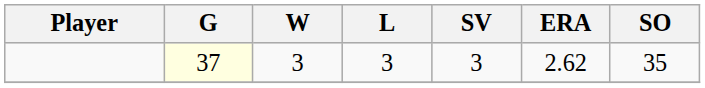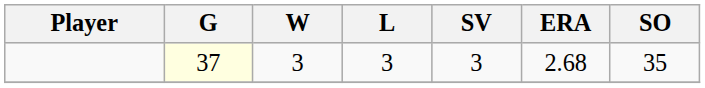(566, 62) 2.62 -> (566, 62) 2.68
